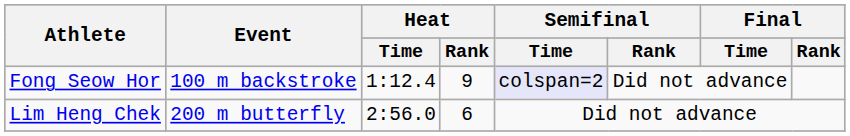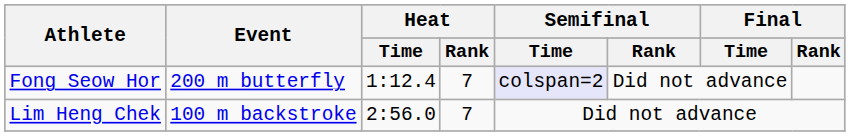(263, 82) 100 m backstroke -> (258, 82) 200 m butterfly
(467, 82) 9 -> (467, 82) 7
(258, 115) 200 m butterfly -> (263, 115) 100 m backstroke
(467, 115) 6 -> (467, 115) 7
